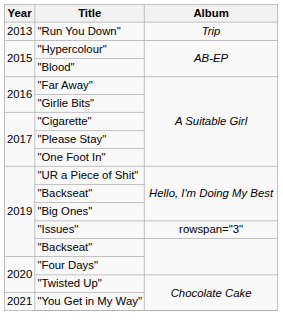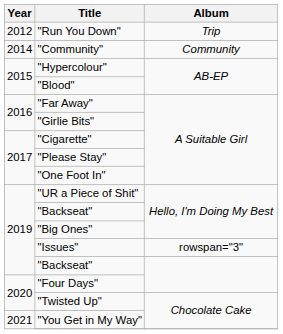(20, 31) 2013 -> (20, 31) 2012
+ row: (70, 49)
